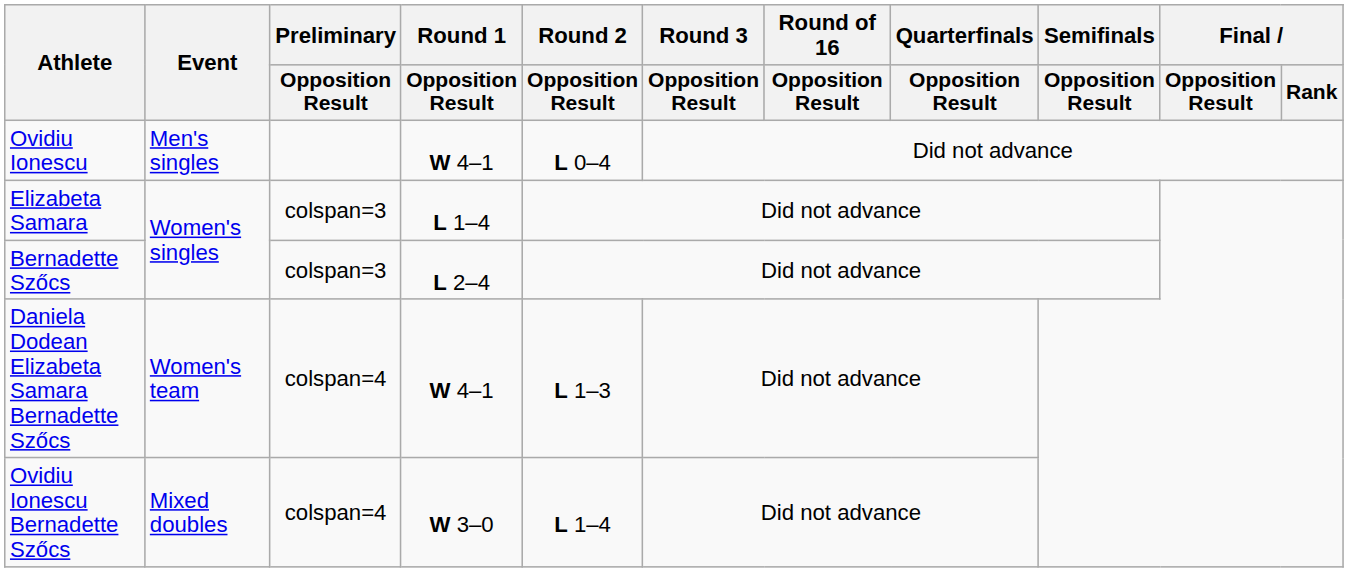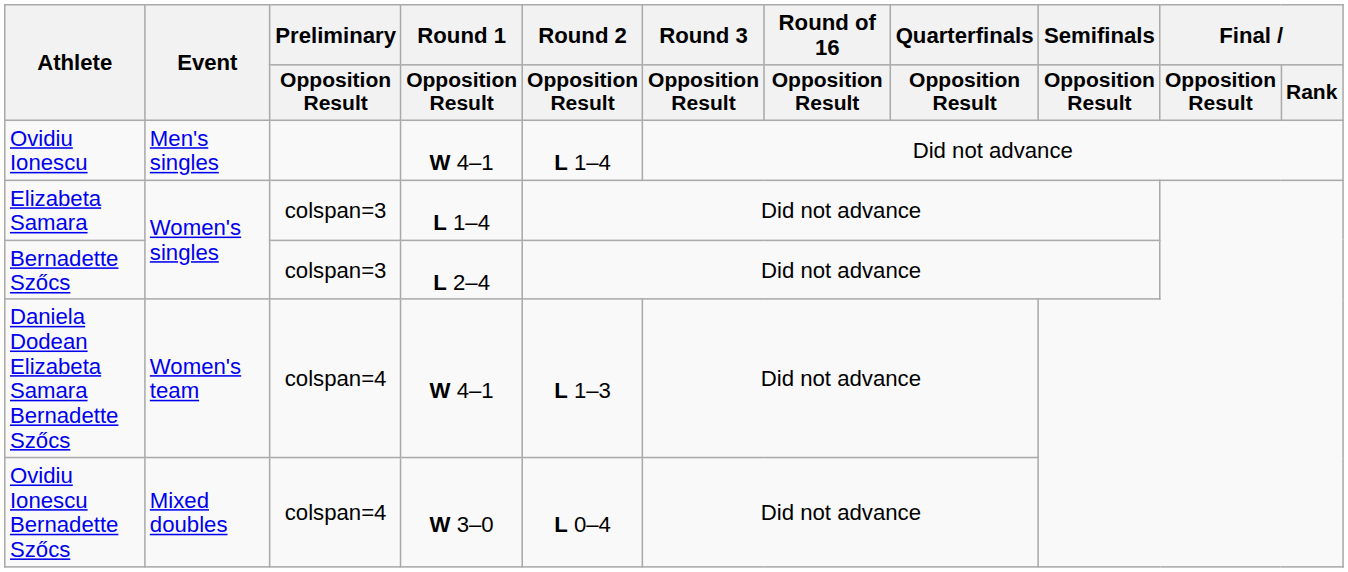(583, 163) L 0–4 -> (583, 163) L 1–4
(583, 525) L 1–4 -> (583, 525) L 0–4
